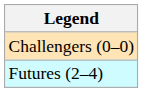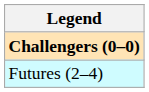(71, 45) normal -> (74, 45) bold
